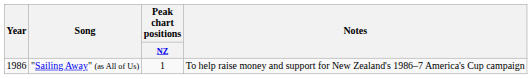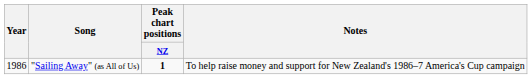(162, 66) normal -> (162, 66) bold
